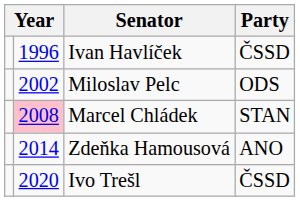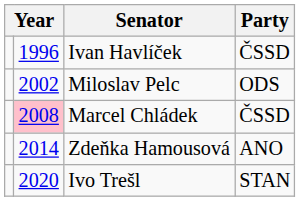(265, 116) STAN -> (264, 116) ČSSD
(264, 180) ČSSD -> (265, 180) STAN
